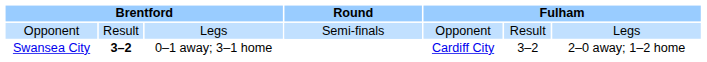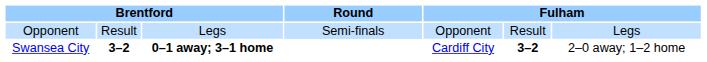(214, 48) normal -> (212, 48) bold
(528, 48) normal -> (528, 48) bold
